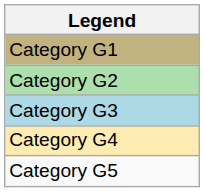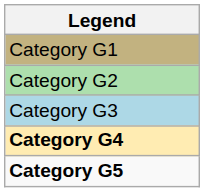(64, 140) normal -> (66, 140) bold
(64, 171) normal -> (66, 171) bold
